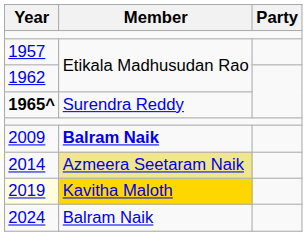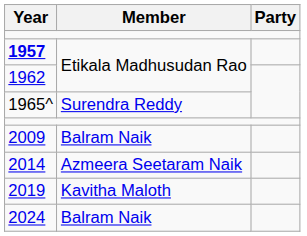(27, 51) normal -> (27, 51) bold
(32, 104) bold -> (31, 104) normal
(111, 138) bold -> (106, 138) normal
(153, 164) khaki background -> (151, 164) no background
(27, 191) lightyellow background -> (27, 191) no background
(118, 191) gold background -> (116, 191) no background
